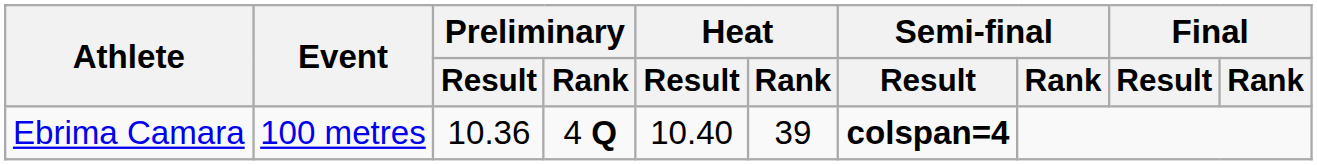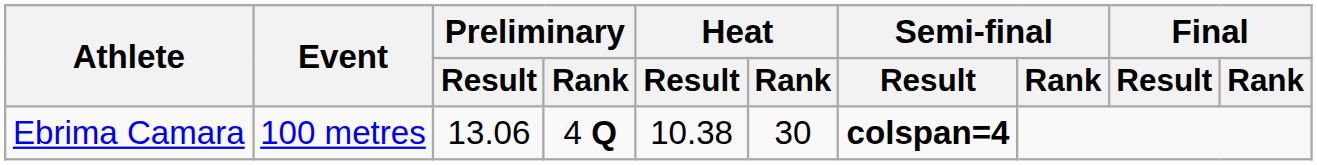(489, 133) 10.36 -> (489, 133) 13.06
(692, 133) 10.40 -> (692, 133) 10.38
(793, 133) 39 -> (793, 133) 30
